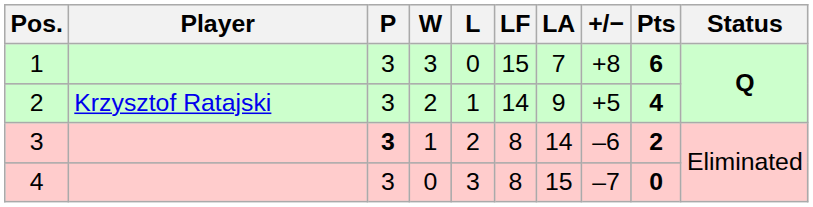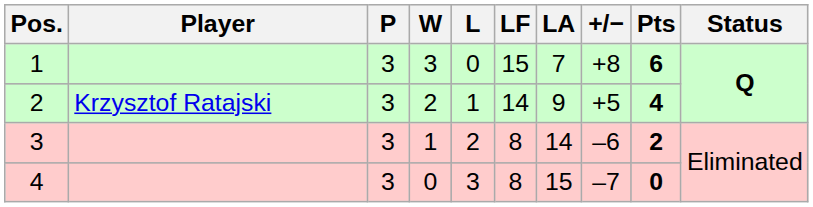(388, 142) bold -> (388, 142) normal
